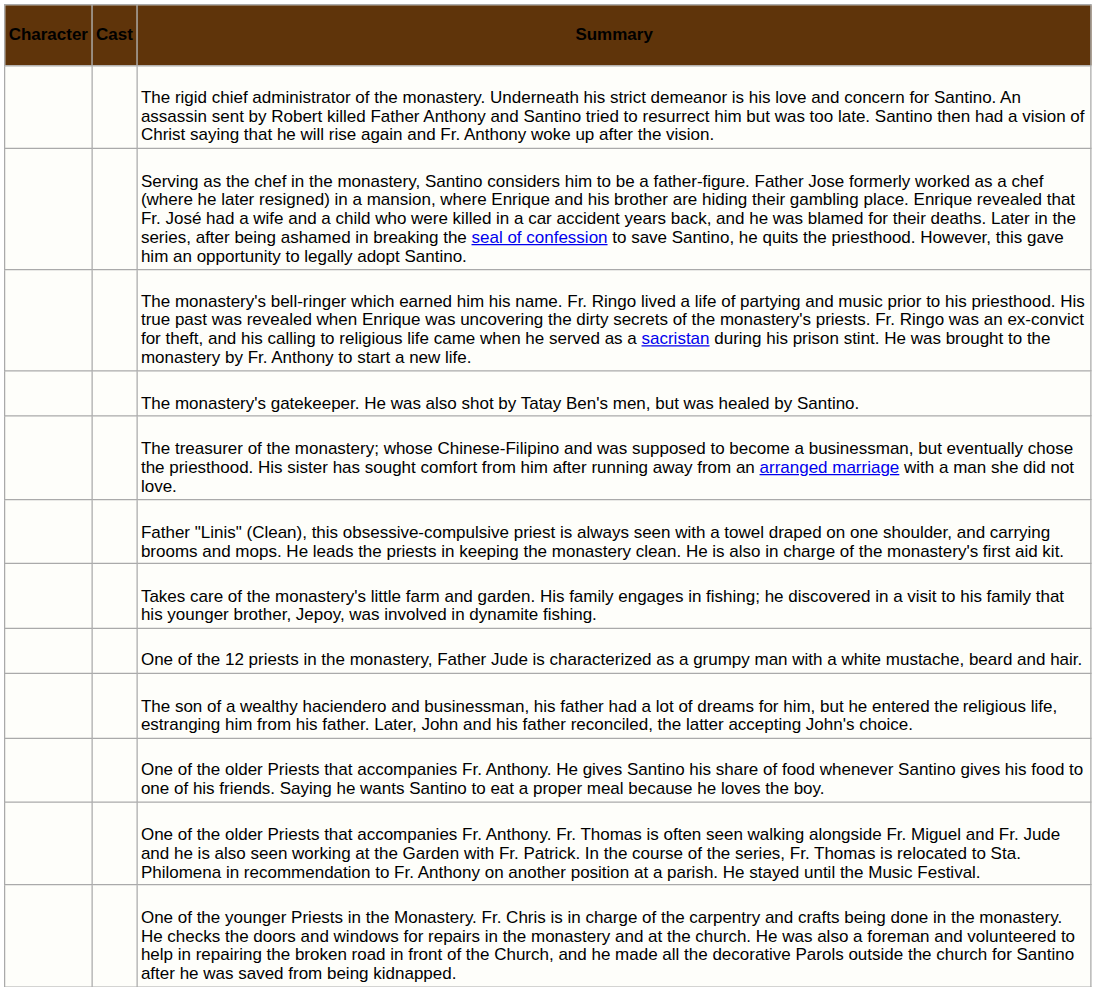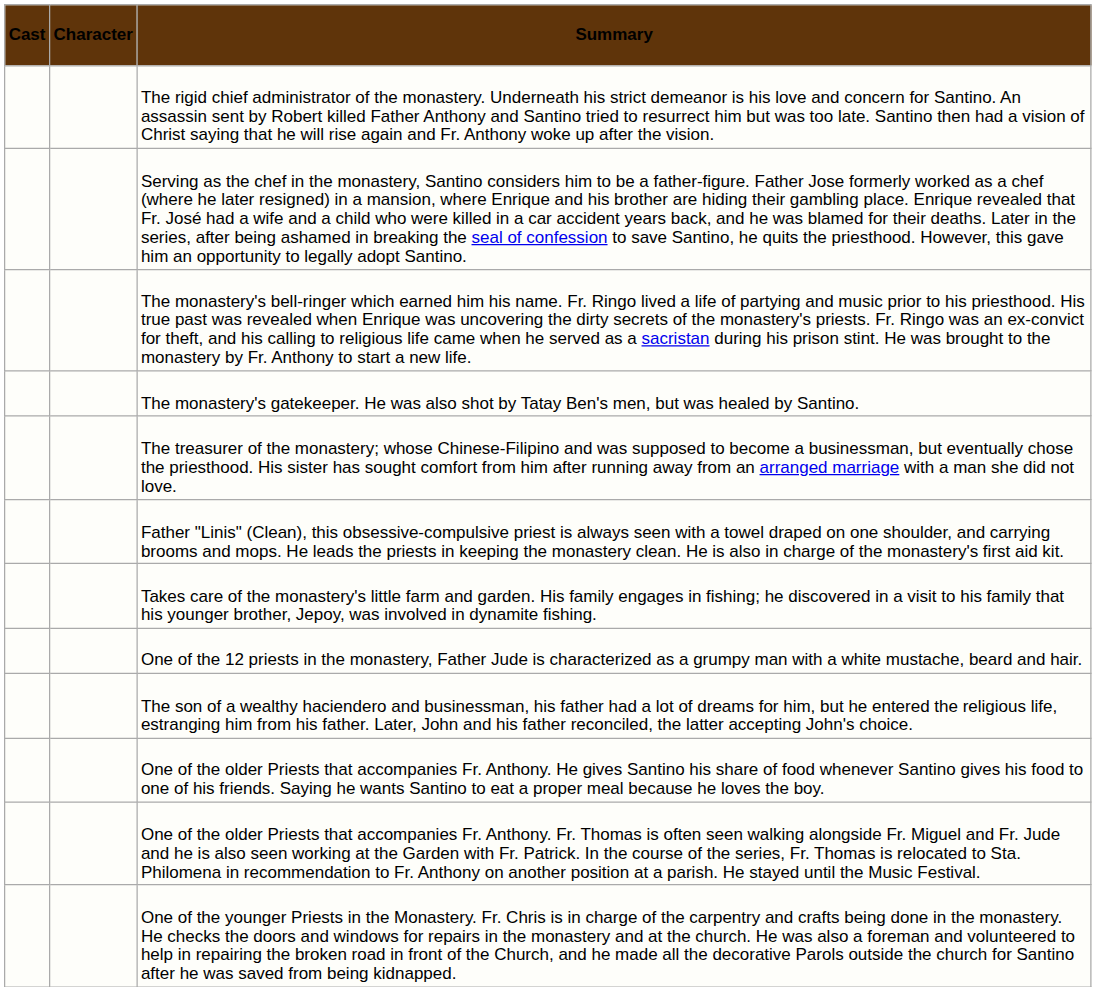columns swapped: (114, 35) <-> (48, 35)
